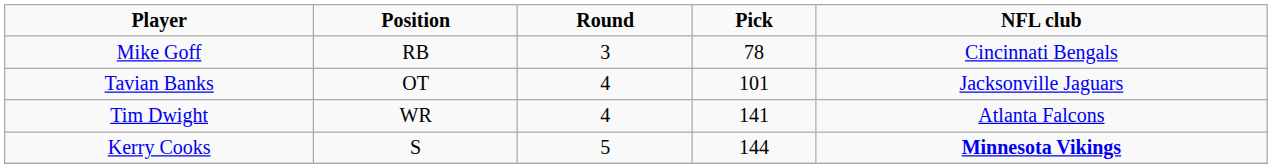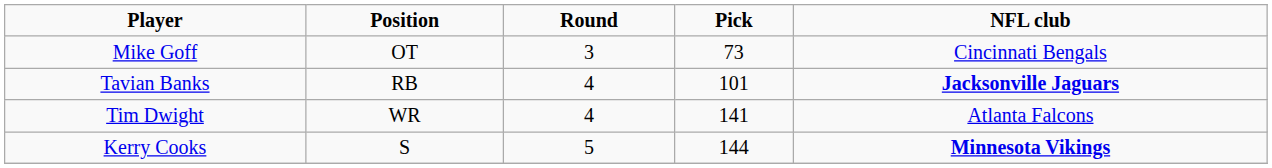(416, 52) RB -> (405, 52) OT
(754, 52) 78 -> (734, 52) 73
(416, 83) OT -> (405, 83) RB
(1041, 83) normal -> (1030, 83) bold
